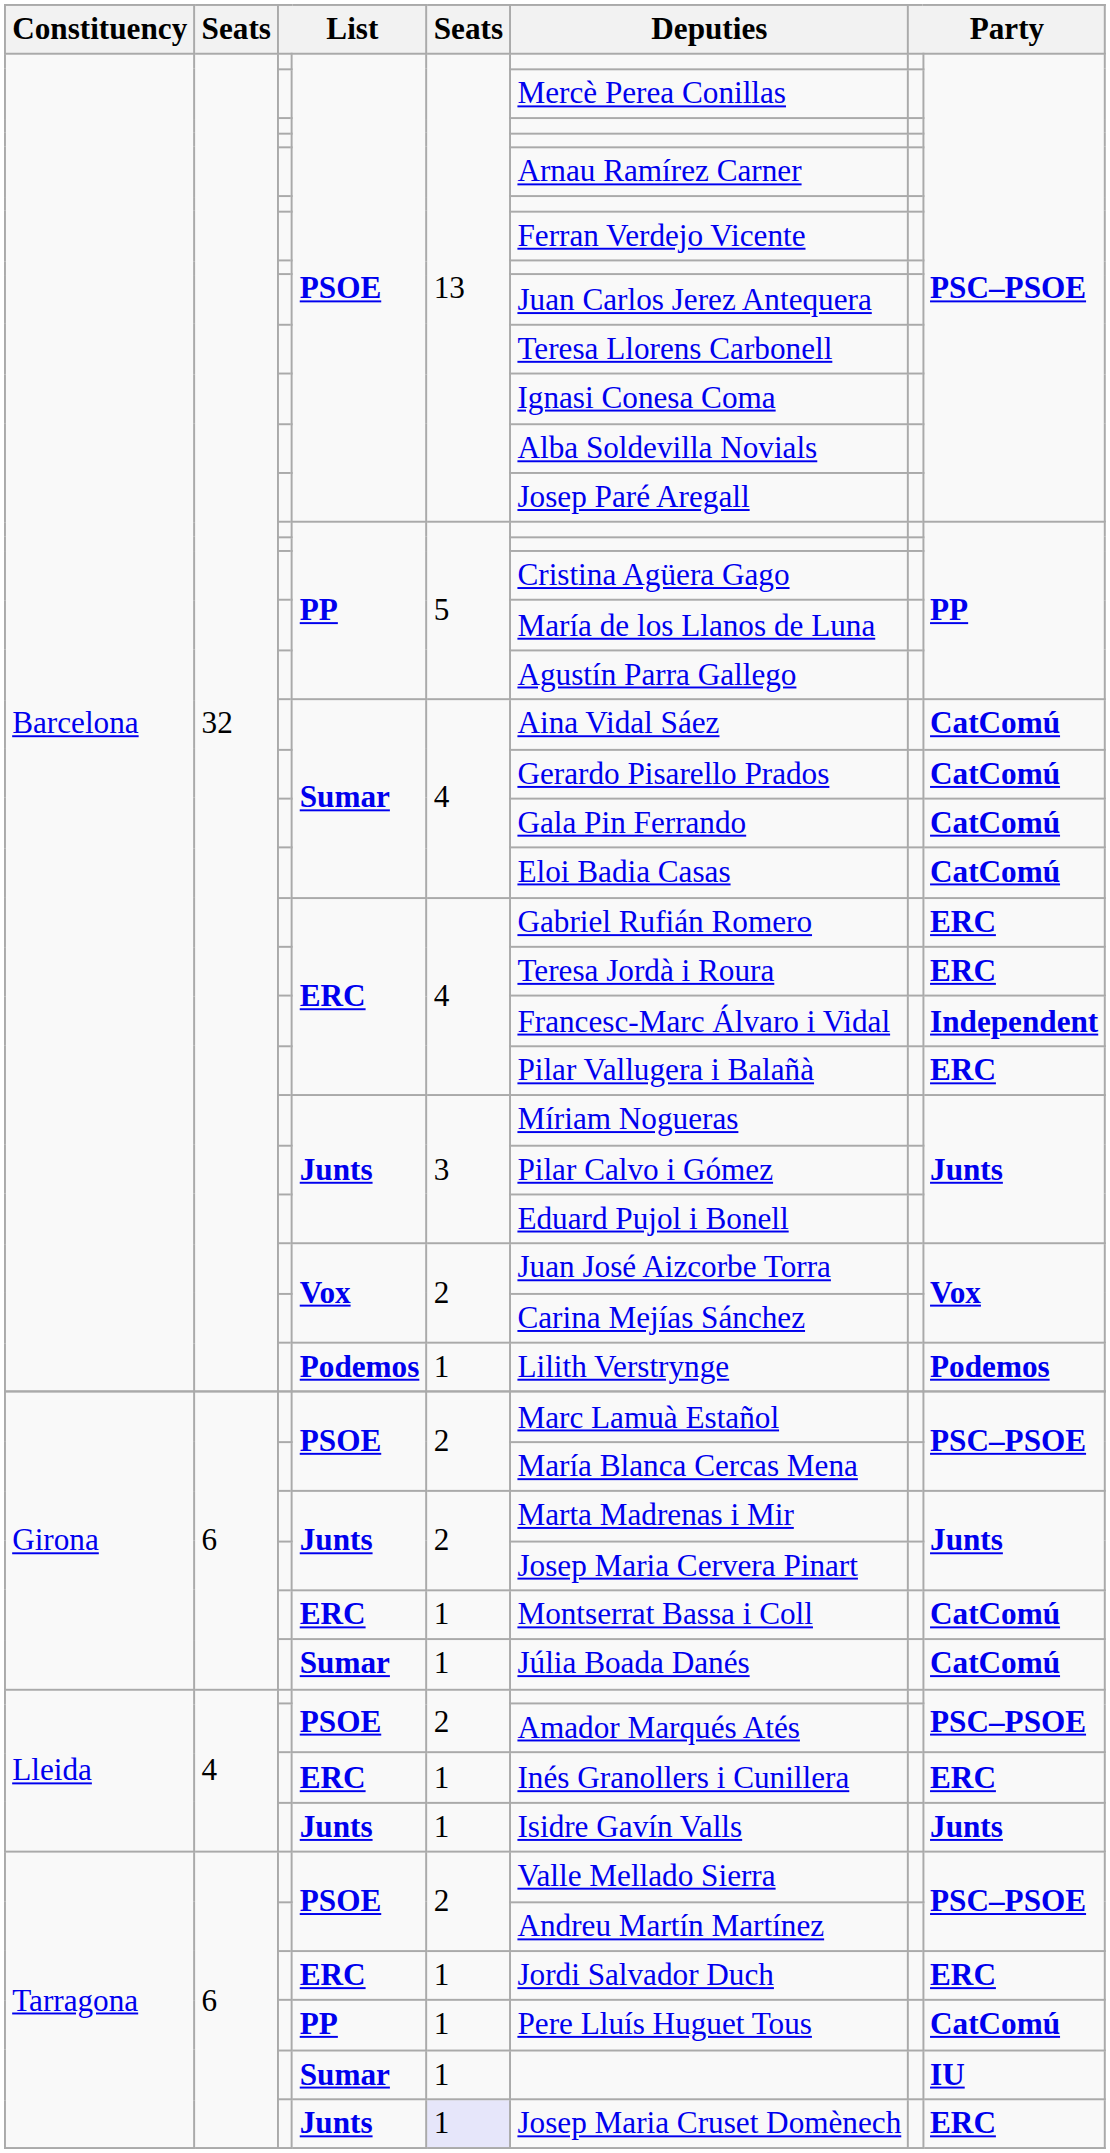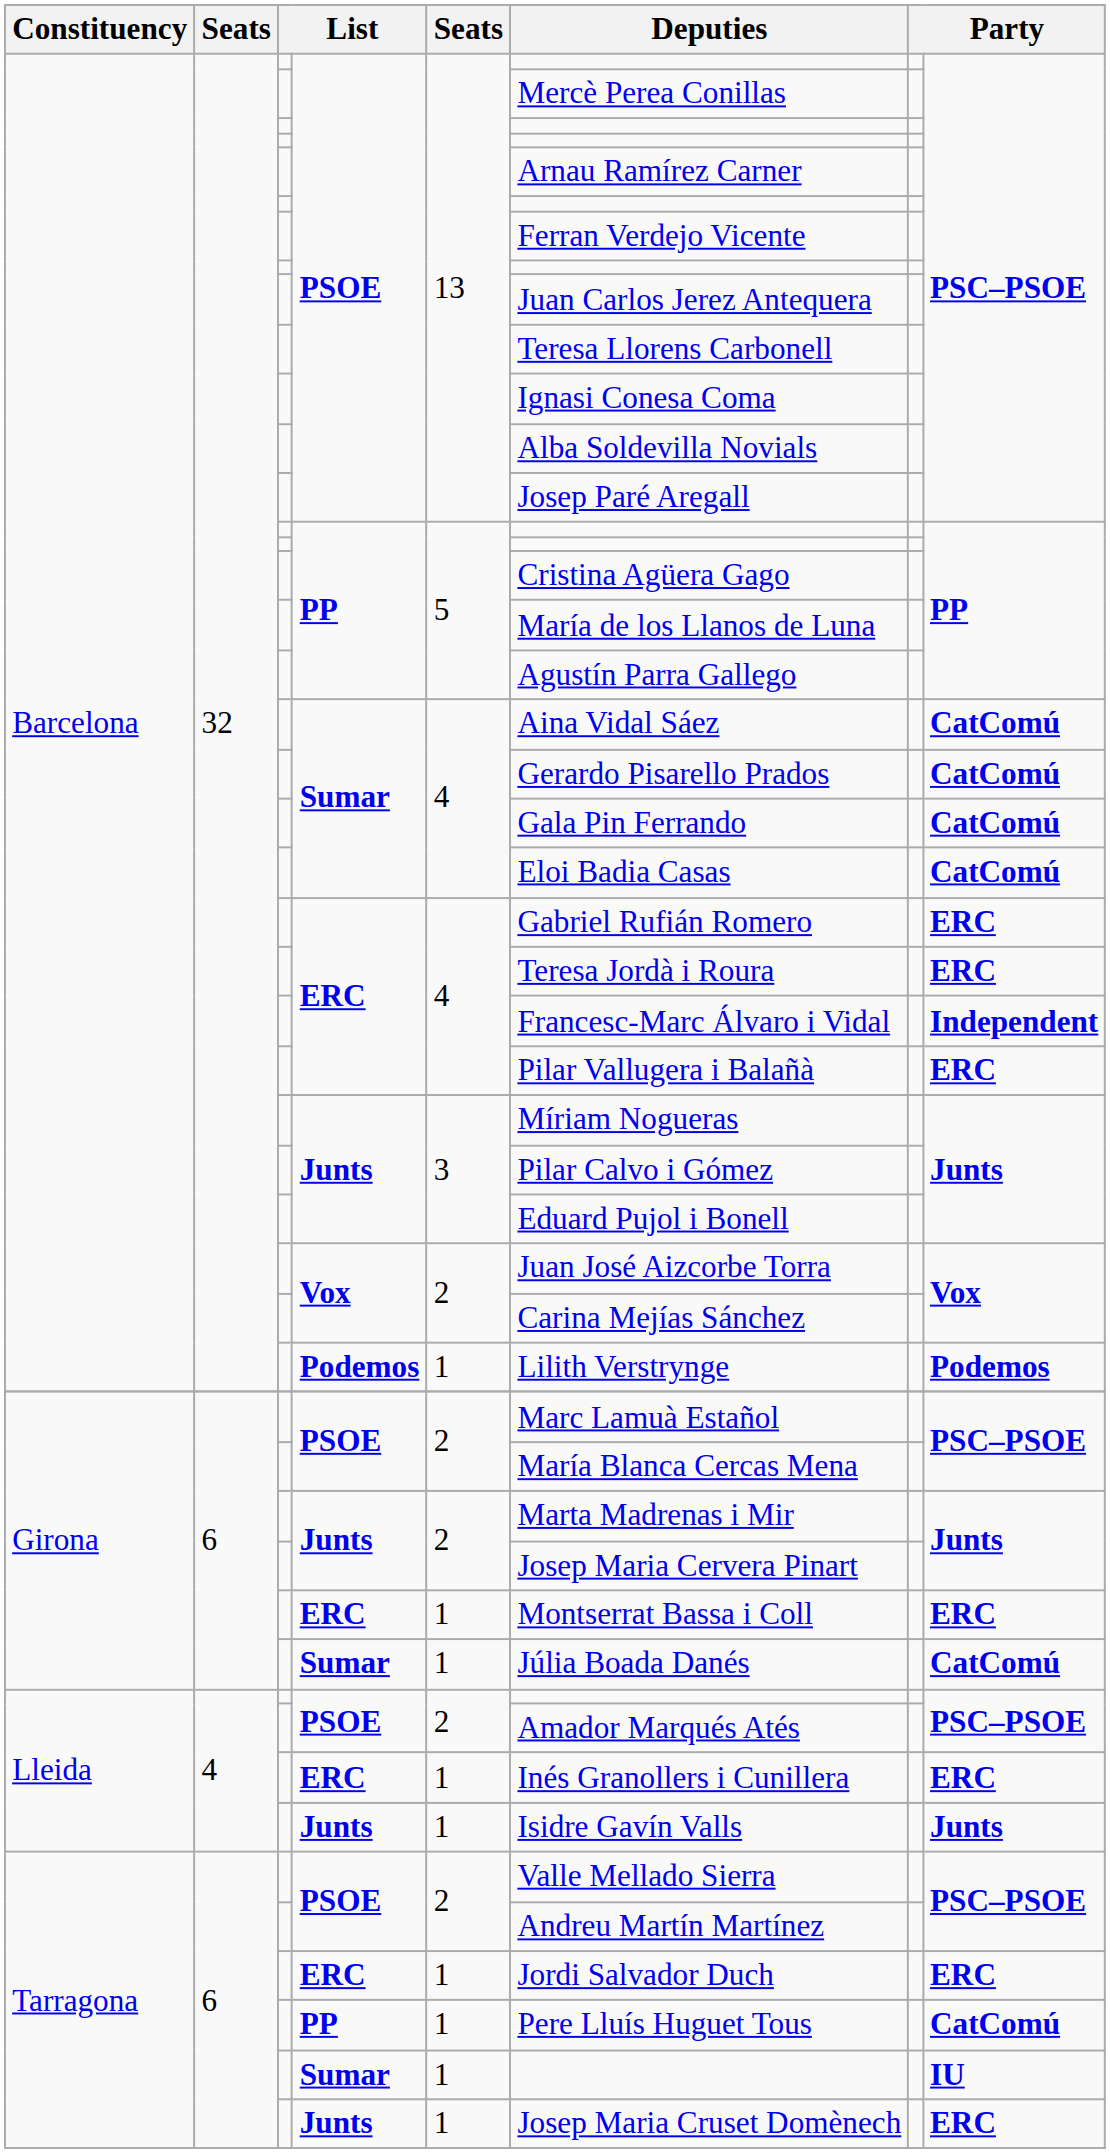(995, 1614) CatComú -> (963, 1614) ERC
(442, 2123) lavender background -> (442, 2123) no background
